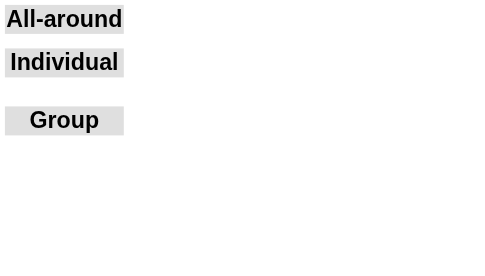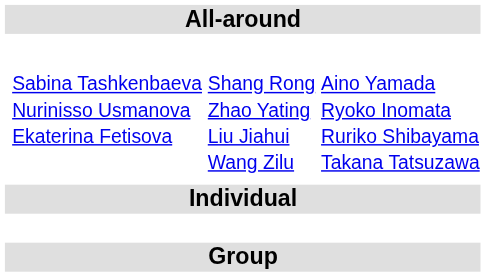+ row: (107, 110)
